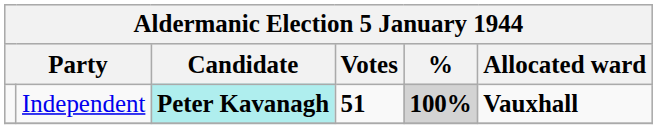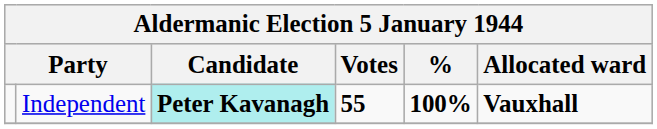(353, 103) 51 -> (353, 103) 55
(441, 103) lightgrey background -> (441, 103) no background
